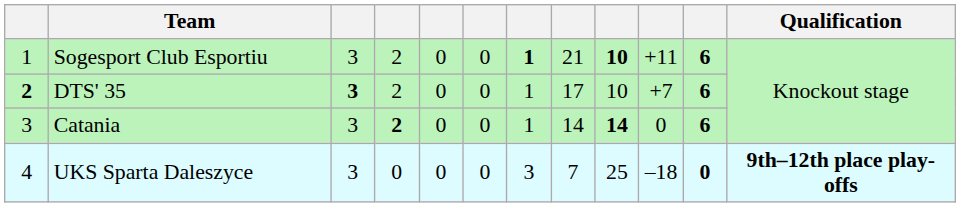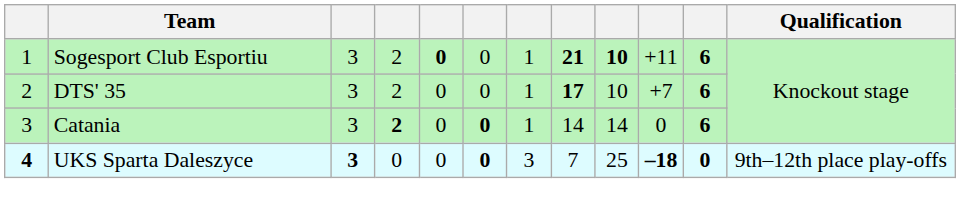(441, 56) normal -> (441, 56) bold
(529, 56) bold -> (529, 56) normal
(573, 56) normal -> (573, 56) bold
(27, 90) bold -> (27, 90) normal
(353, 90) bold -> (353, 90) normal
(573, 90) normal -> (573, 90) bold
(485, 125) normal -> (485, 125) bold
(617, 125) bold -> (617, 125) normal
(27, 172) normal -> (27, 159) bold
(353, 172) normal -> (353, 159) bold
(485, 172) normal -> (485, 159) bold
(661, 172) normal -> (661, 159) bold
(841, 172) bold -> (841, 159) normal
